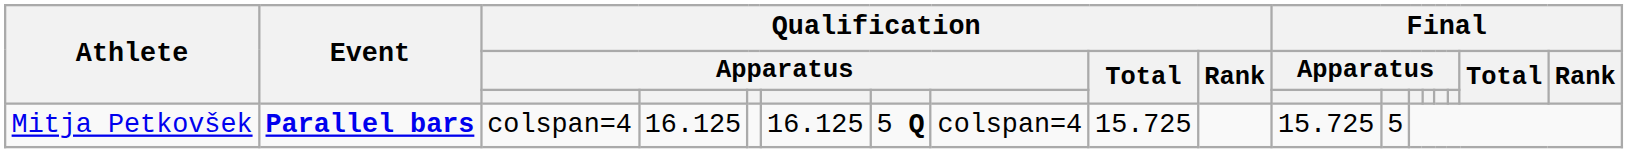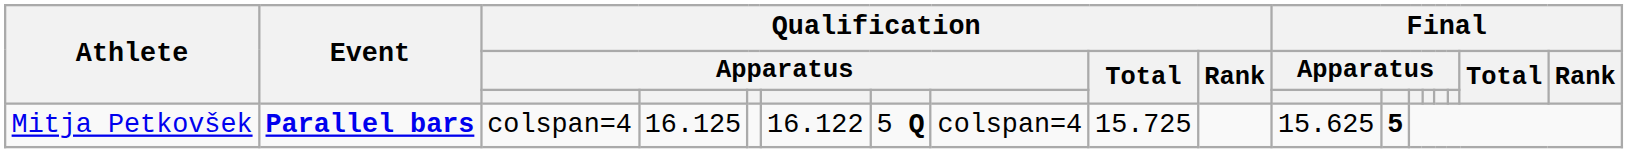(815, 125) 16.125 -> (815, 125) 16.122
(1326, 125) 15.725 -> (1326, 125) 15.625
(1395, 125) normal -> (1395, 125) bold
